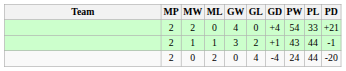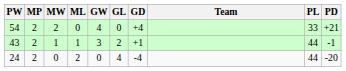columns swapped: (83, 12) <-> (294, 12)
